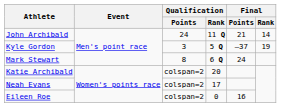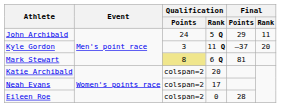(216, 34) 11 Q -> (216, 34) 5 Q
(241, 34) 21 -> (241, 34) 29
(266, 34) 14 -> (266, 34) 11
(216, 47) 5 Q -> (216, 47) 11 Q
(266, 47) 19 -> (266, 47) 20
(184, 59) no background -> (184, 59) khaki background
(241, 59) 24 -> (241, 59) 81
(241, 96) 16 -> (241, 96) 28
